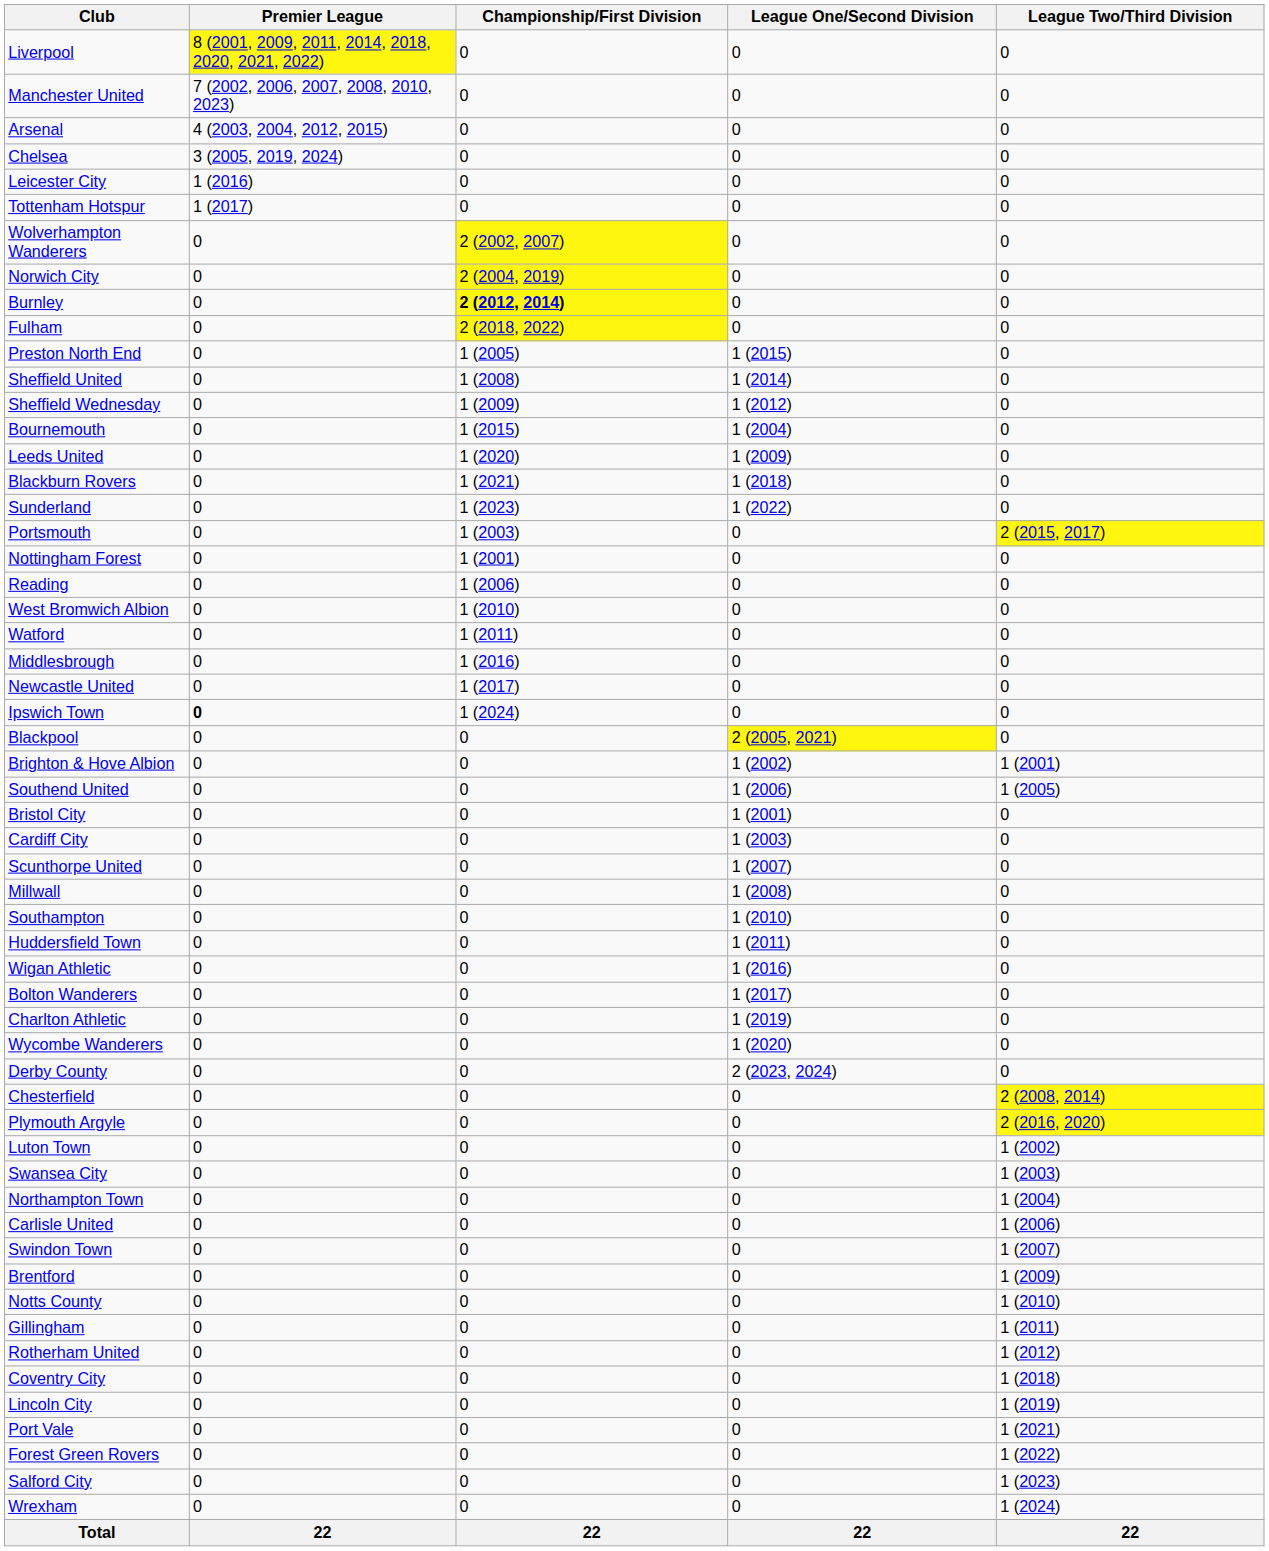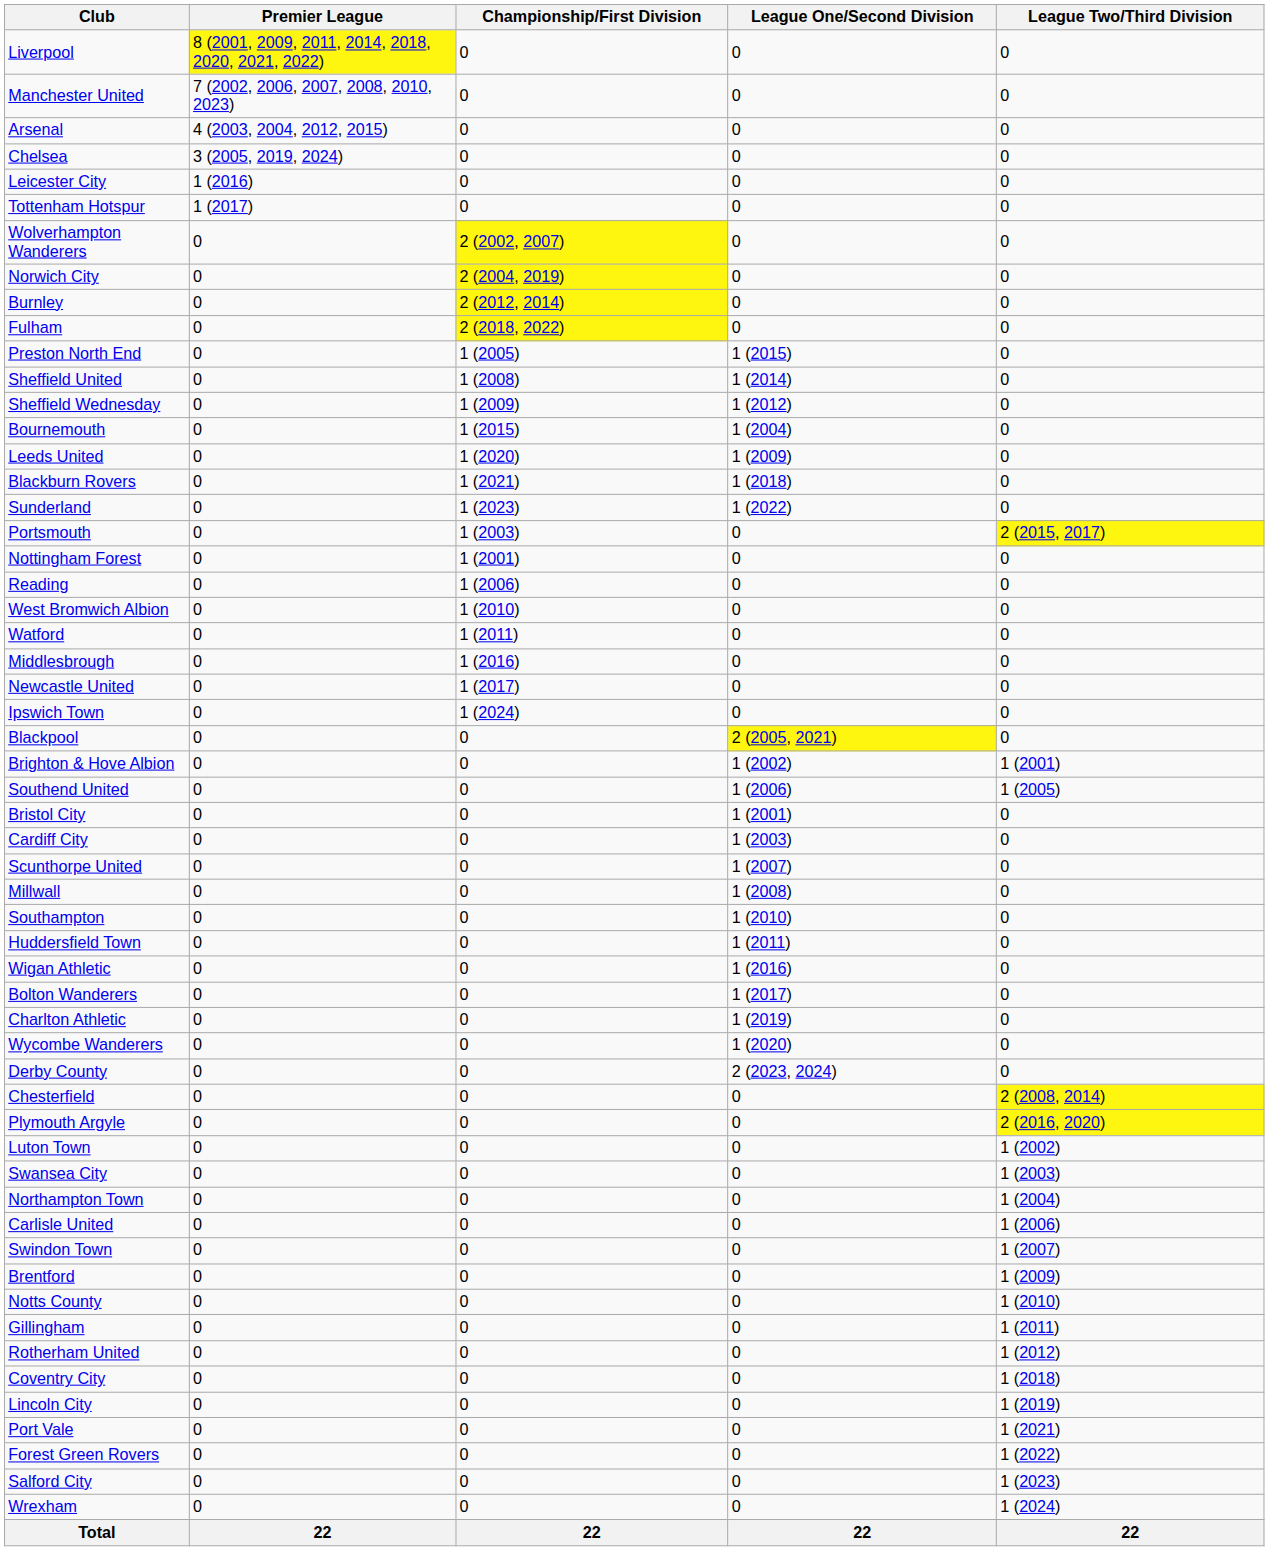(512, 302) bold -> (512, 302) normal
(198, 712) bold -> (198, 712) normal
